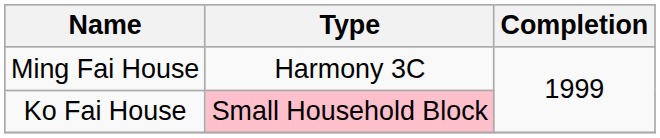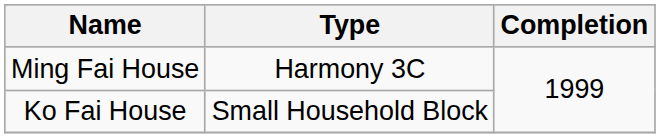(350, 111) pink background -> (350, 111) no background
